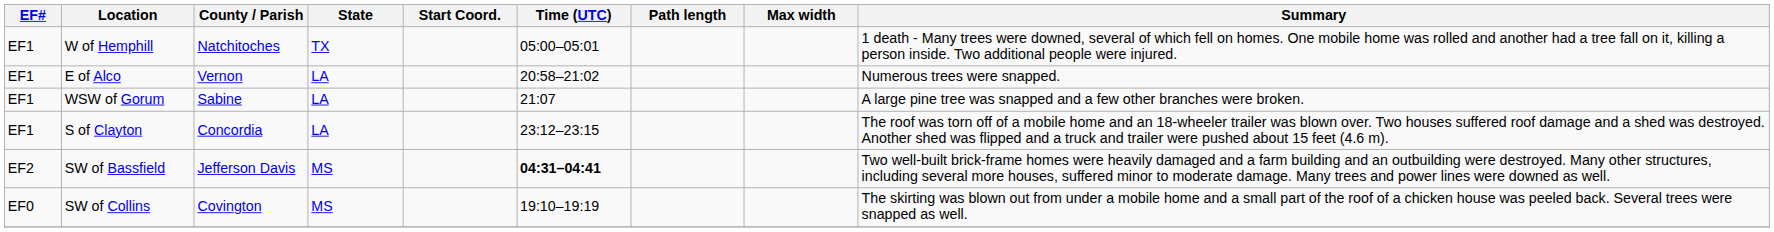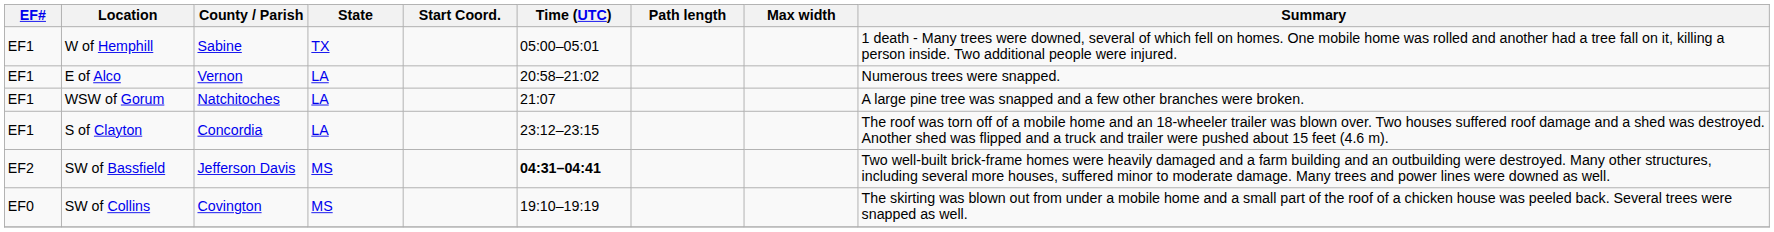(239, 46) Natchitoches -> (220, 46) Sabine
(220, 99) Sabine -> (239, 99) Natchitoches
